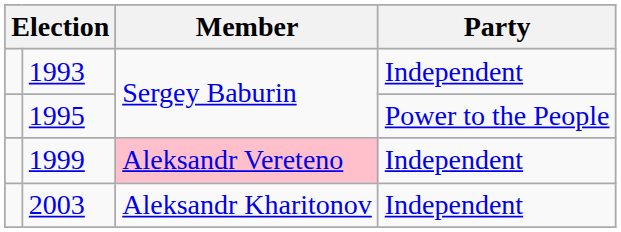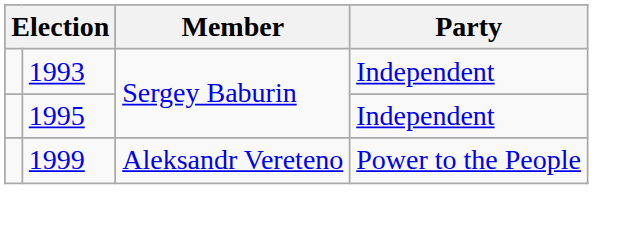(497, 115) Power to the People -> (425, 115) Independent
(233, 159) pink background -> (233, 159) no background
(454, 159) Independent -> (469, 159) Power to the People
- row: (57, 204)
